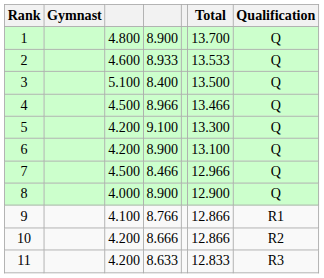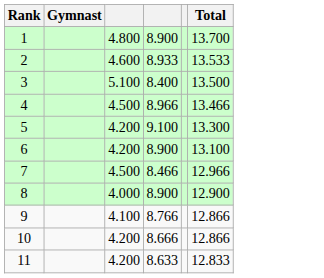- column: (276, 15)
